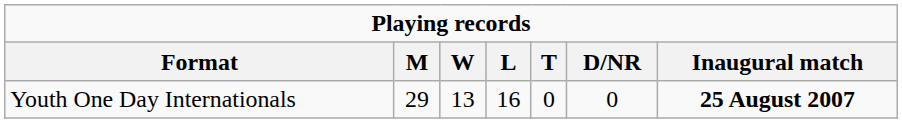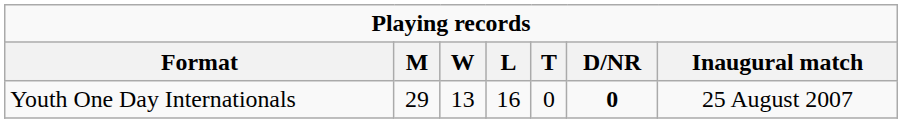(612, 99) normal -> (612, 99) bold
(777, 99) bold -> (777, 99) normal
